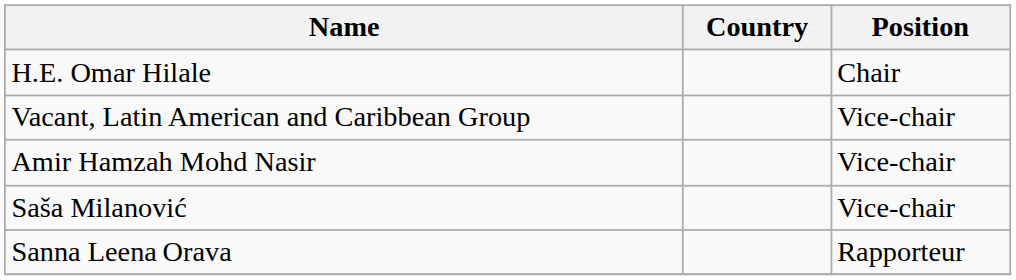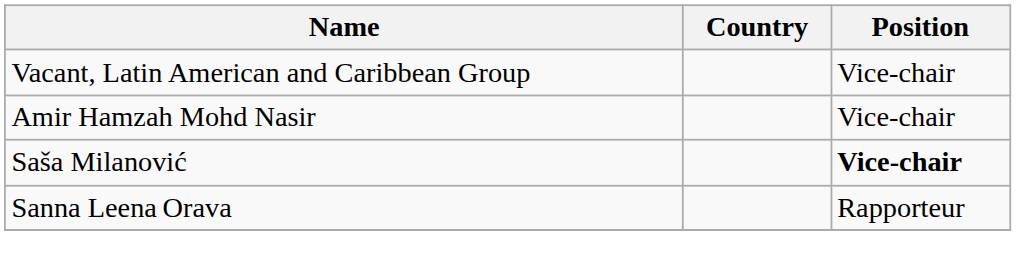- row: (111, 72)
(896, 206) normal -> (900, 162) bold
